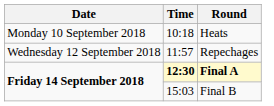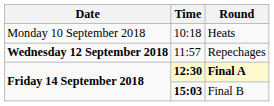(84, 52) normal -> (88, 52) bold
(180, 91) normal -> (188, 91) bold
